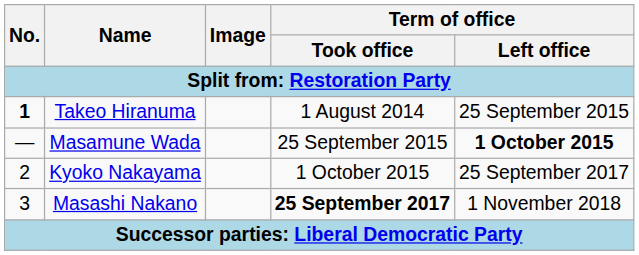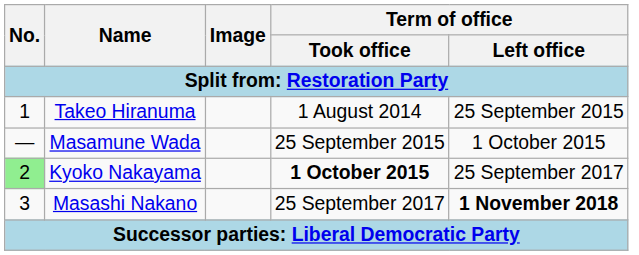(25, 111) bold -> (25, 111) normal
(544, 142) bold -> (539, 142) normal
(25, 173) no background -> (25, 173) lightgreen background
(362, 173) normal -> (360, 173) bold
(362, 204) bold -> (360, 204) normal
(544, 204) normal -> (539, 204) bold
